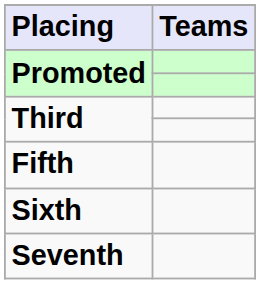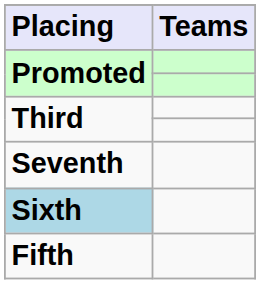(43, 164) Fifth -> (68, 164) Seventh
(47, 210) no background -> (47, 210) lightblue background
(68, 255) Seventh -> (43, 255) Fifth
